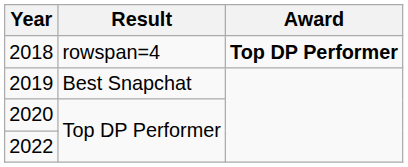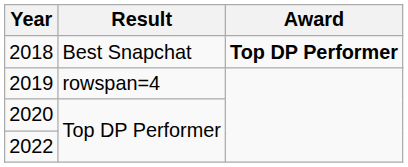(111, 51) rowspan=4 -> (127, 51) Best Snapchat
(127, 83) Best Snapchat -> (111, 83) rowspan=4
